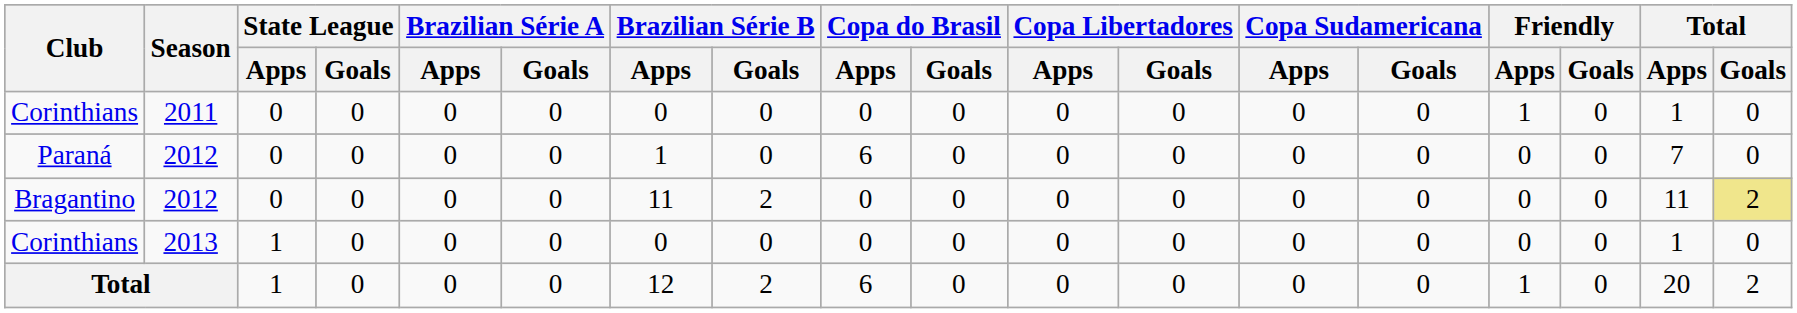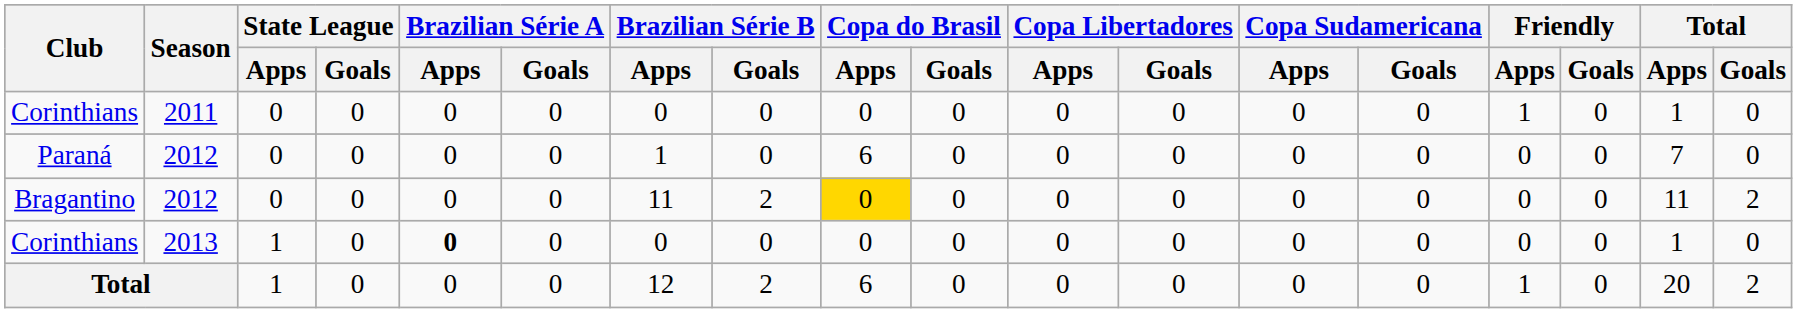(866, 198) no background -> (866, 198) gold background
(1753, 198) khaki background -> (1753, 198) no background
(450, 241) normal -> (450, 241) bold
